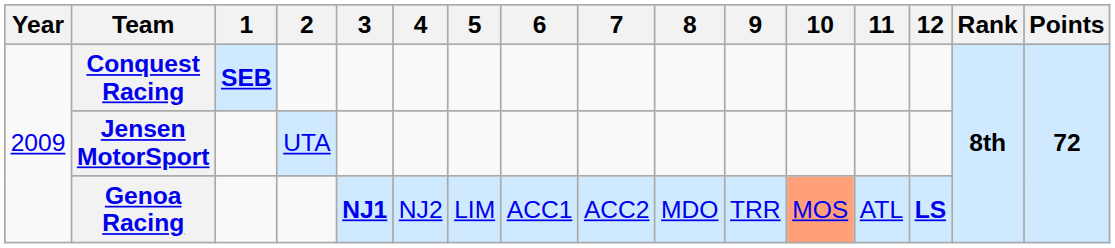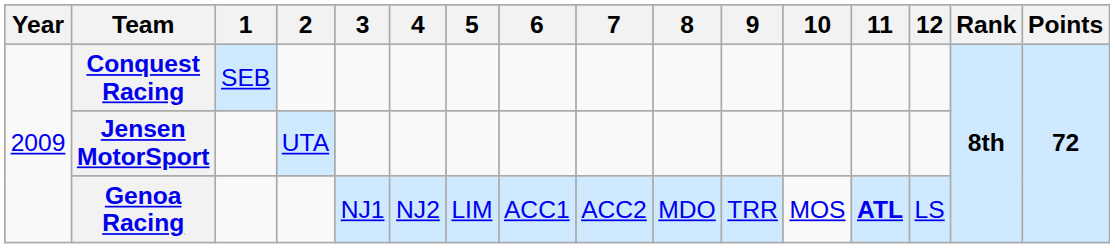(246, 77) bold -> (246, 77) normal
(365, 210) bold -> (363, 210) normal
(820, 210) lightsalmon background -> (817, 210) no background
(881, 210) normal -> (880, 210) bold
(930, 210) bold -> (930, 210) normal
